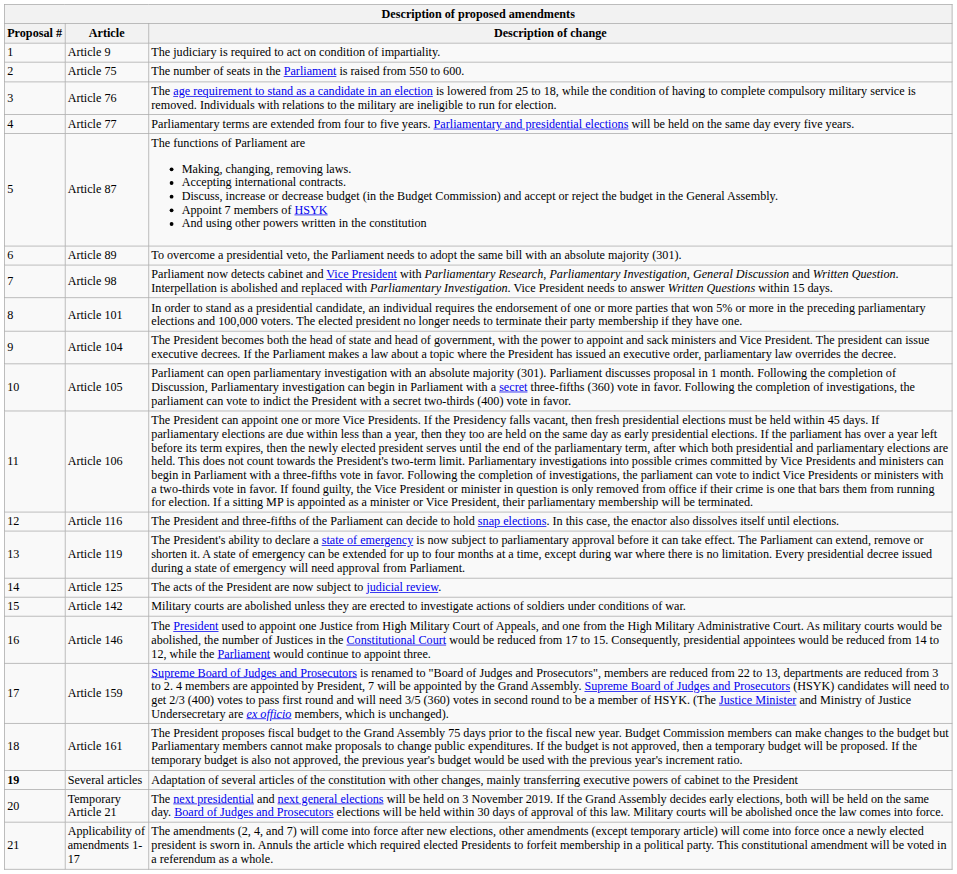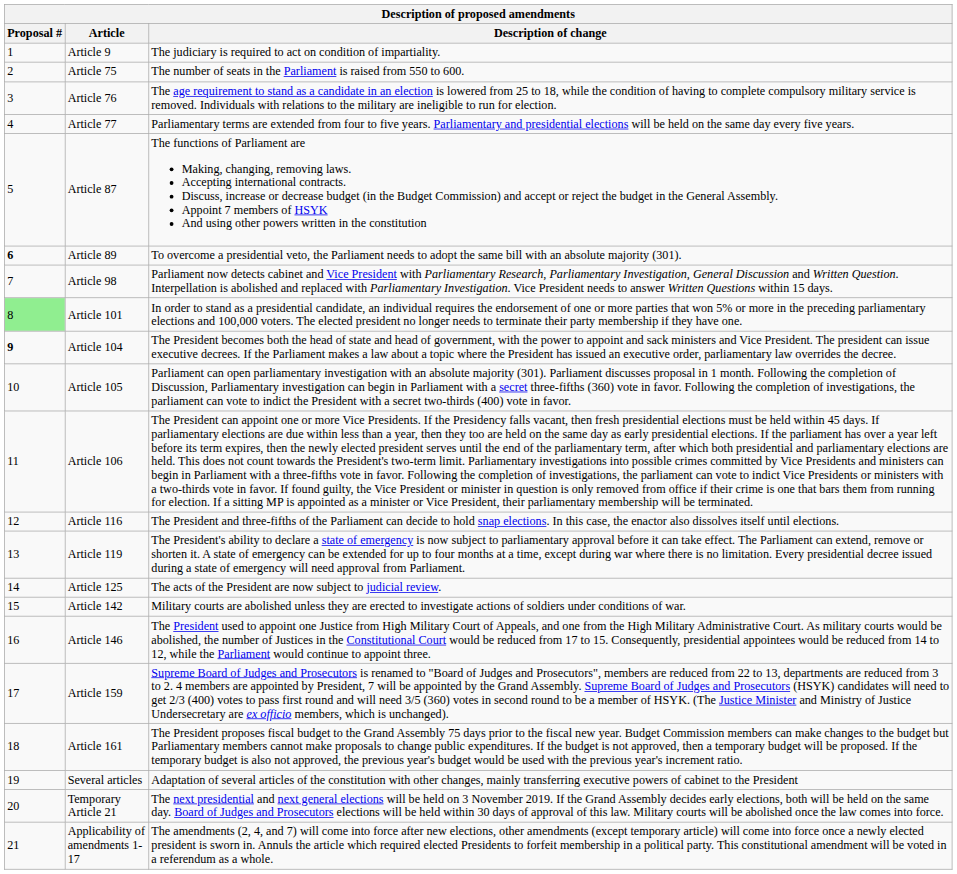(10, 255) normal -> (10, 255) bold
(10, 314) no background -> (10, 314) lightgreen background
(10, 347) normal -> (10, 347) bold
(13, 779) bold -> (13, 779) normal
